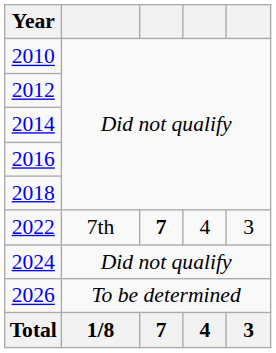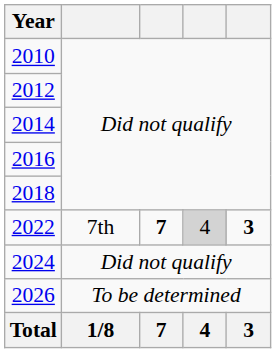(205, 227) no background -> (205, 227) lightgrey background
(249, 227) normal -> (249, 227) bold
